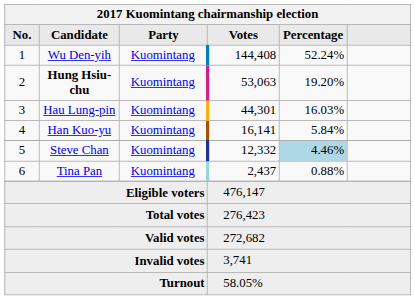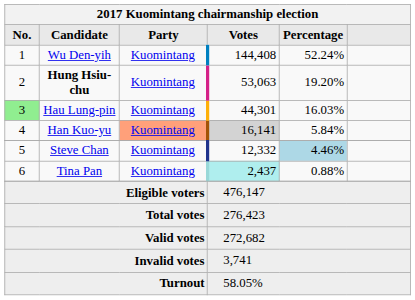(22, 110) no background -> (22, 110) lightgreen background
(163, 130) no background -> (163, 130) lightsalmon background
(259, 130) no background -> (259, 130) lightgrey background
(262, 171) no background -> (262, 171) paleturquoise background
